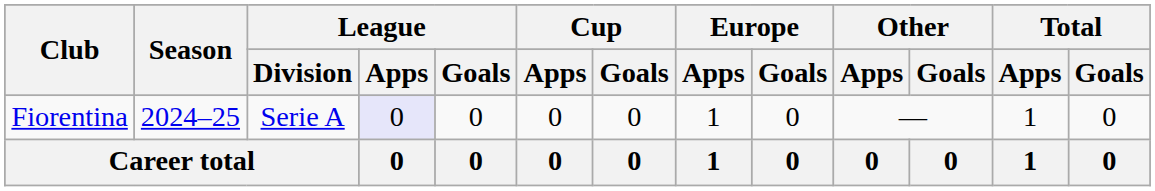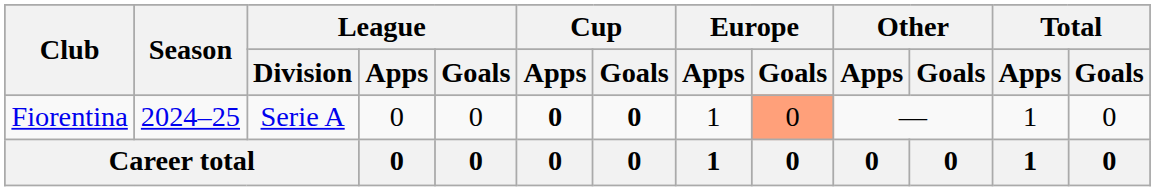(397, 116) lavender background -> (397, 116) no background
(555, 116) normal -> (555, 116) bold
(634, 116) normal -> (634, 116) bold
(793, 116) no background -> (793, 116) lightsalmon background
